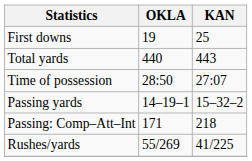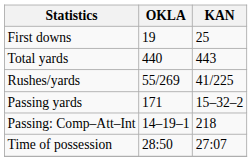rows swapped: (44, 145) <-> (60, 80)
(166, 102) 14–19–1 -> (152, 102) 171
(152, 123) 171 -> (166, 123) 14–19–1
